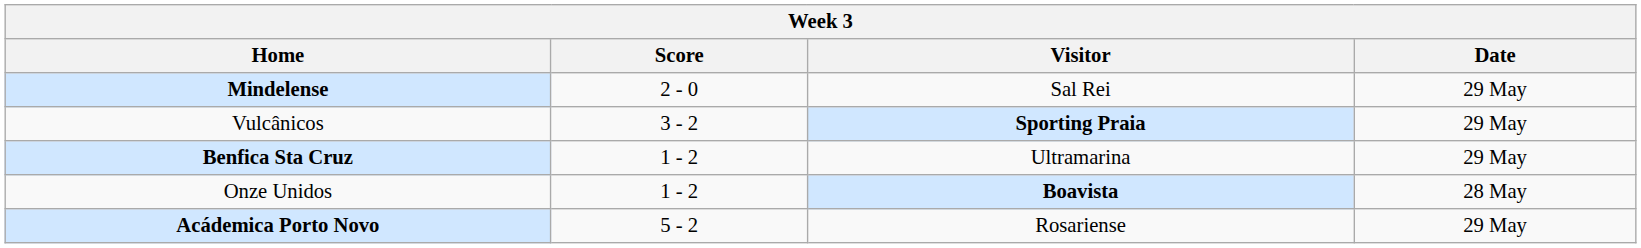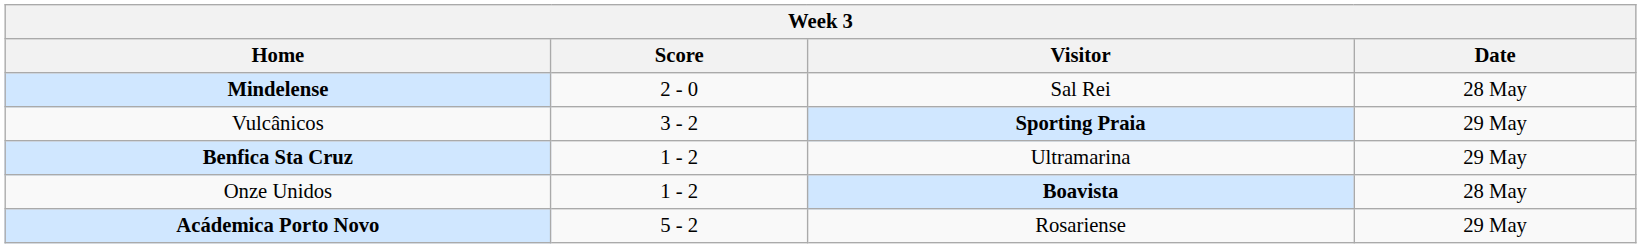(1495, 89) 29 May -> (1495, 89) 28 May
